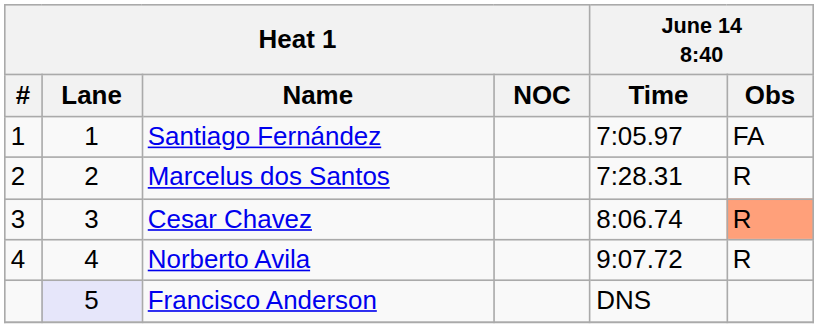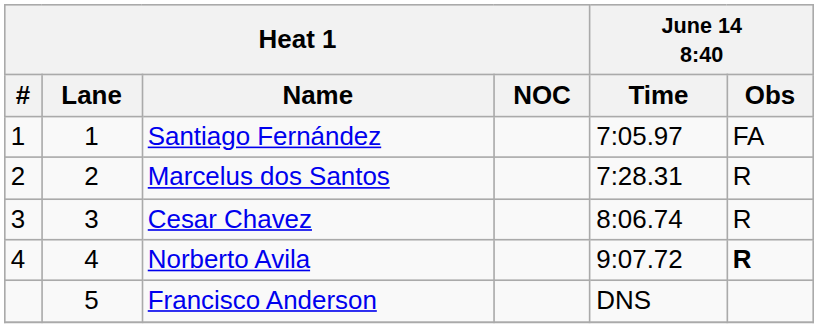(742, 218) lightsalmon background -> (742, 218) no background
(742, 259) normal -> (742, 259) bold
(92, 300) lavender background -> (92, 300) no background
